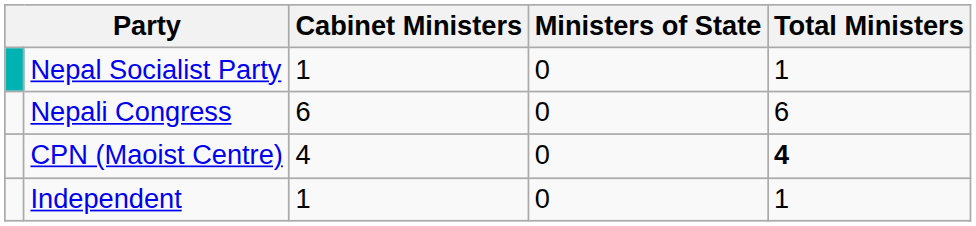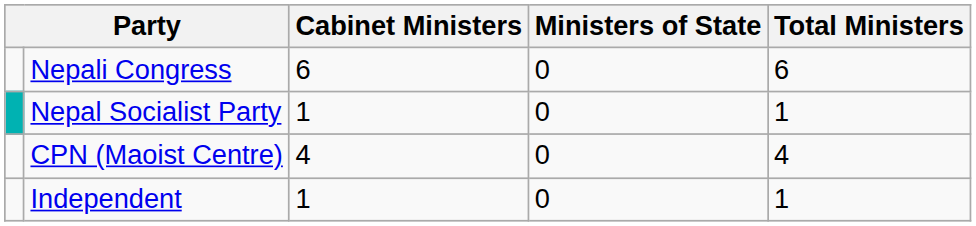rows swapped: (131, 112) <-> (156, 69)
(781, 155) bold -> (781, 155) normal
